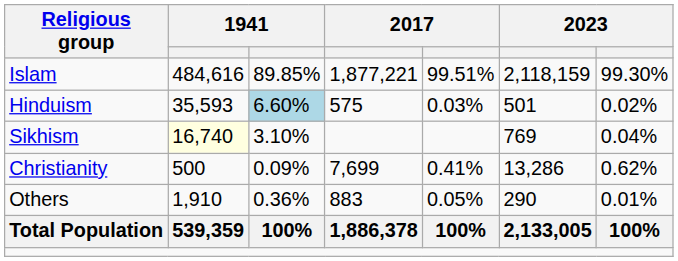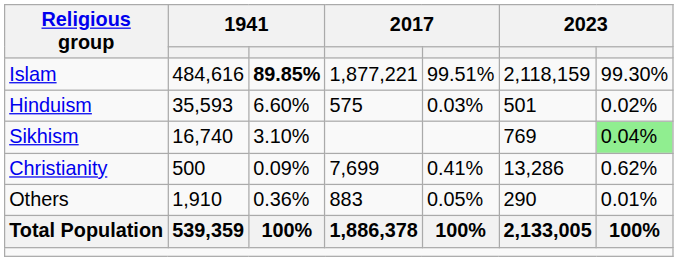(287, 74) normal -> (287, 74) bold
(281, 105) lightblue background -> (281, 105) no background
(203, 136) lightyellow background -> (203, 136) no background
(629, 136) no background -> (629, 136) lightgreen background
